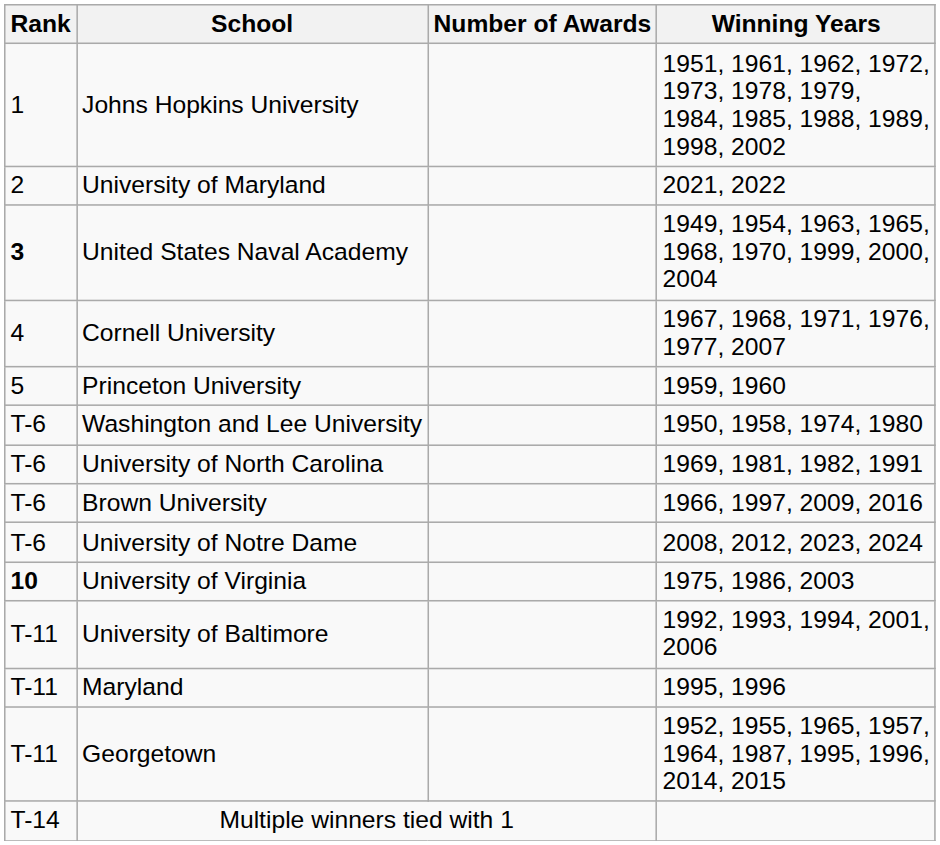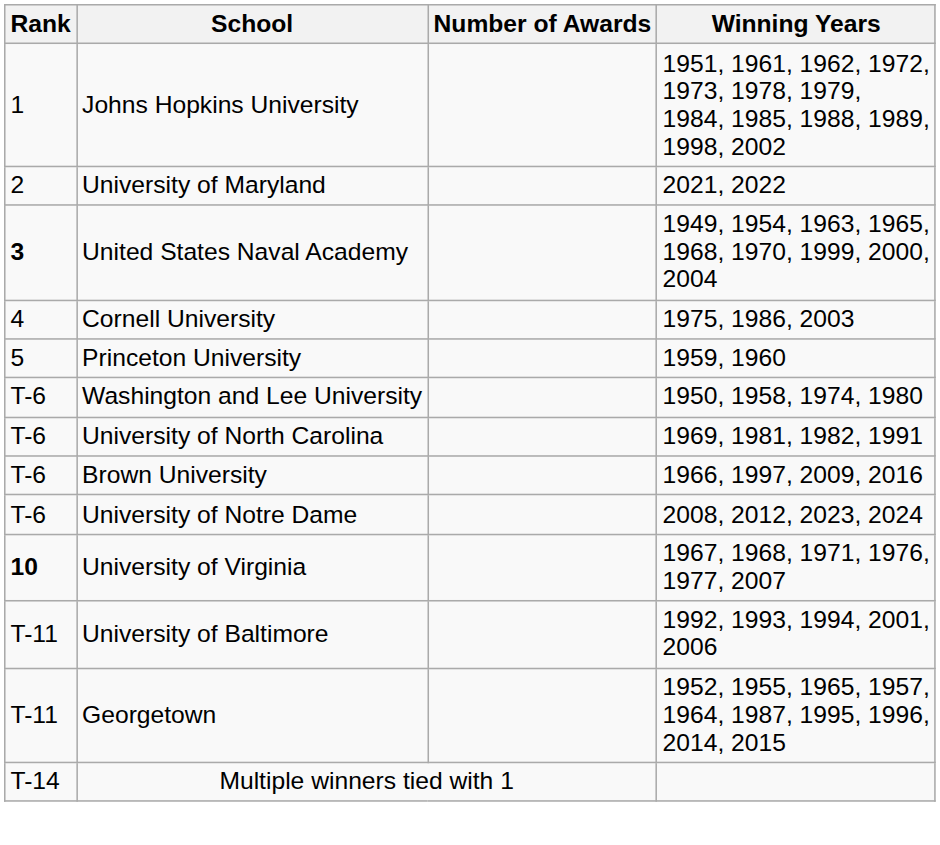(796, 332) 1967, 1968, 1971, 1976, 1977, 2007 -> (759, 318) 1975, 1986, 2003
(759, 581) 1975, 1986, 2003 -> (796, 567) 1967, 1968, 1971, 1976, 1977, 2007
- row: (133, 687)
